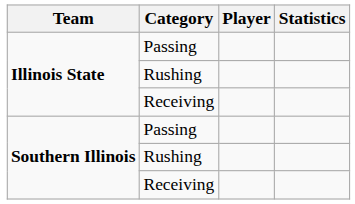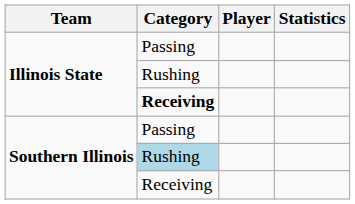(179, 101) normal -> (178, 101) bold
(173, 157) no background -> (171, 157) lightblue background
